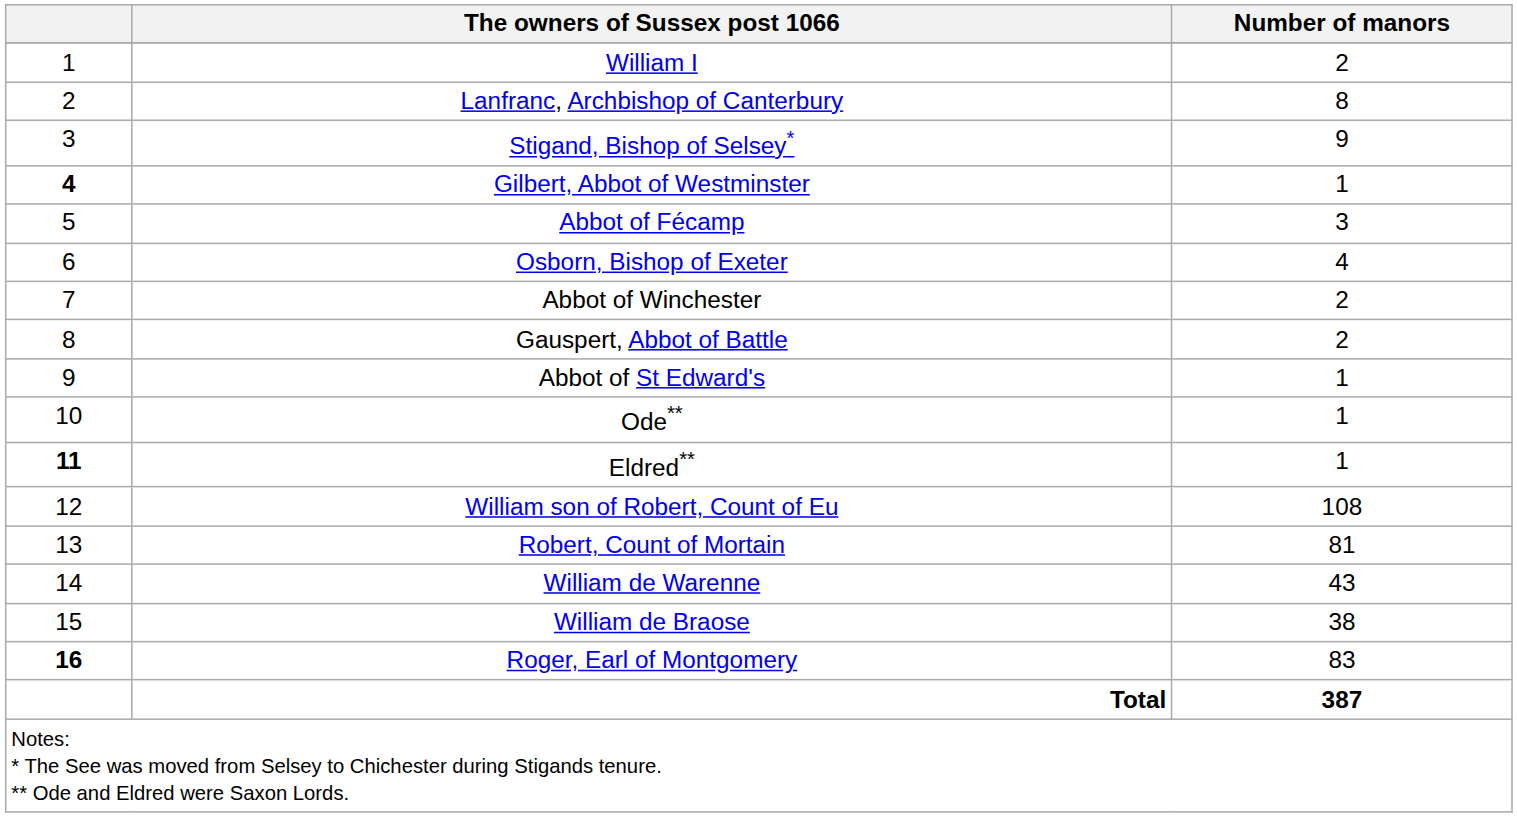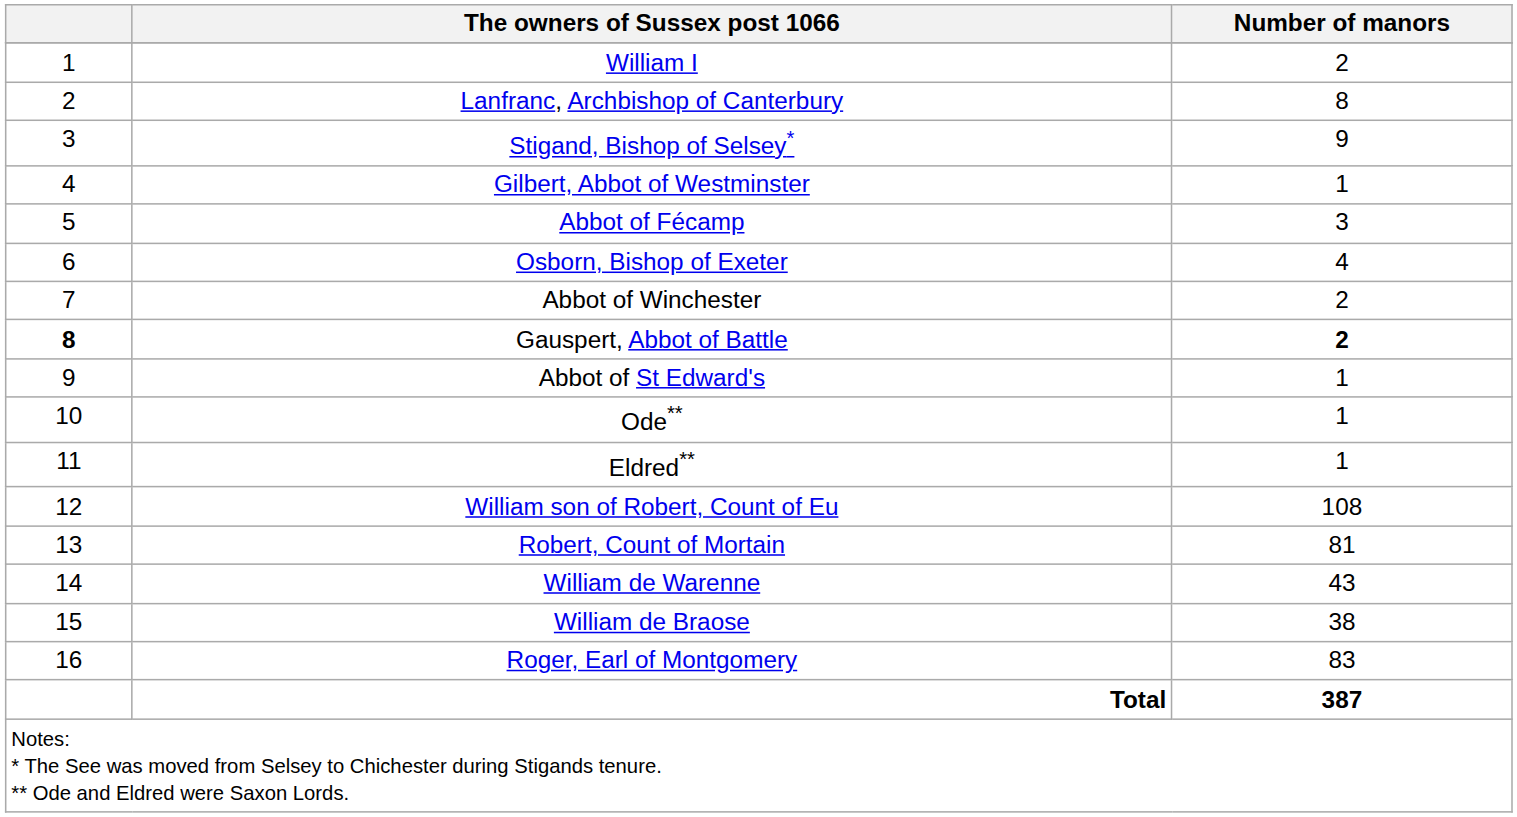(69, 184) bold -> (69, 184) normal
(69, 338) normal -> (69, 338) bold
(1342, 338) normal -> (1342, 338) bold
(69, 461) bold -> (69, 461) normal
(69, 660) bold -> (69, 660) normal
